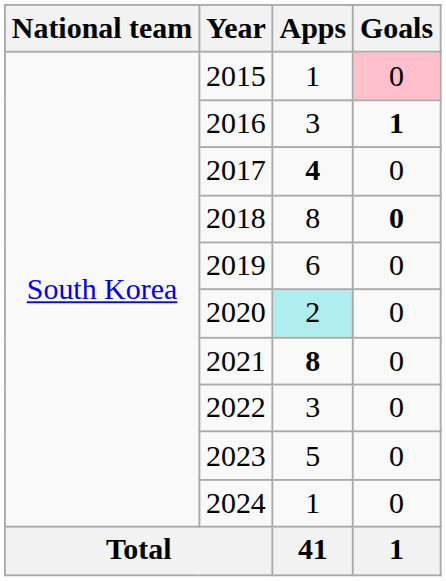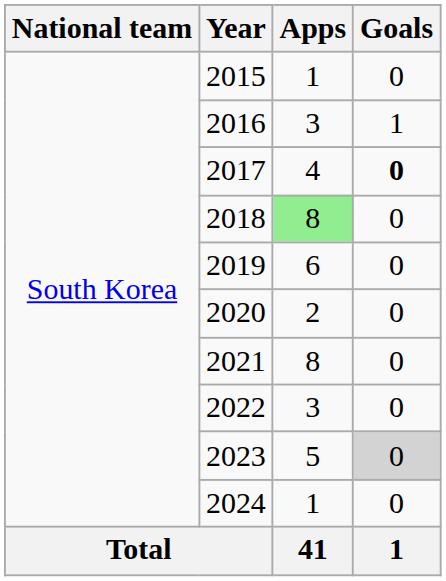(396, 75) pink background -> (396, 75) no background
(396, 123) bold -> (396, 123) normal
(313, 170) bold -> (313, 170) normal
(396, 170) normal -> (396, 170) bold
(313, 218) no background -> (313, 218) lightgreen background
(396, 218) bold -> (396, 218) normal
(313, 312) paleturquoise background -> (313, 312) no background
(313, 360) bold -> (313, 360) normal
(396, 455) no background -> (396, 455) lightgrey background
